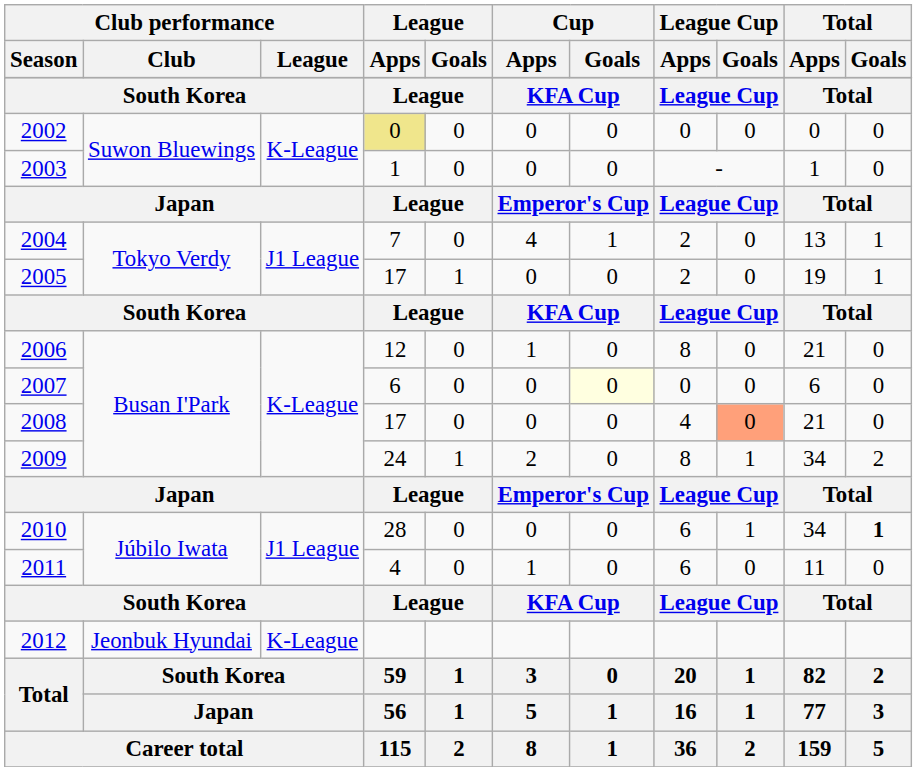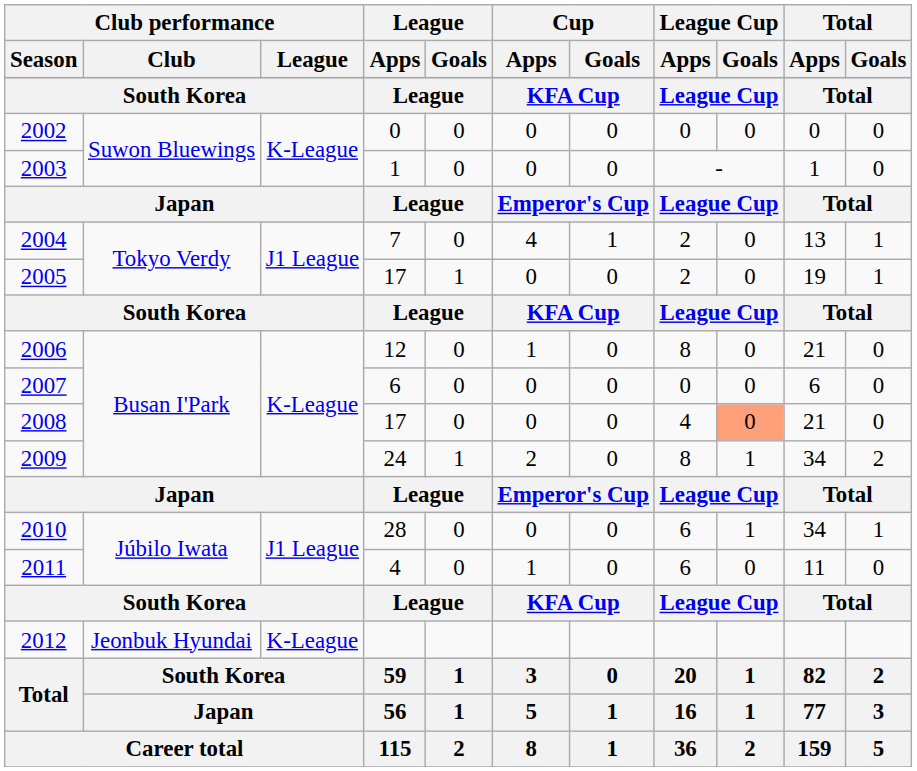(395, 131) khaki background -> (395, 131) no background
(612, 385) lightyellow background -> (612, 385) no background
(878, 530) bold -> (878, 530) normal
